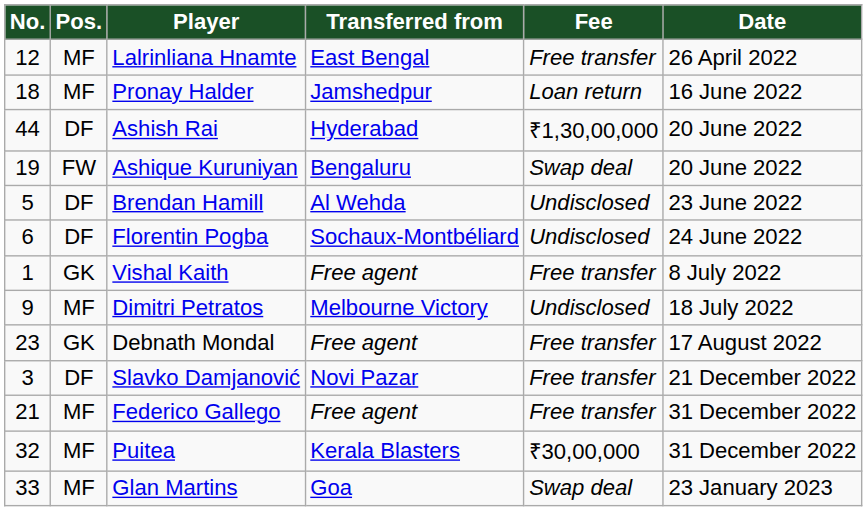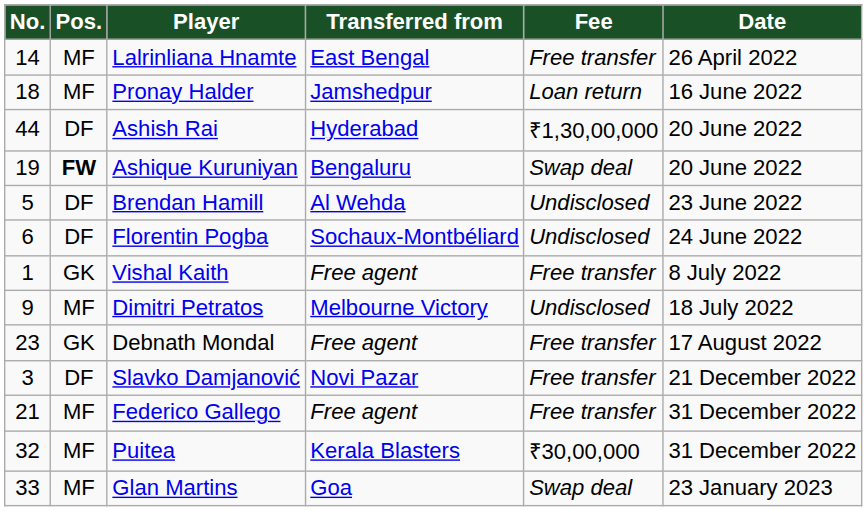(28, 57) 12 -> (28, 57) 14
(79, 167) normal -> (79, 167) bold
